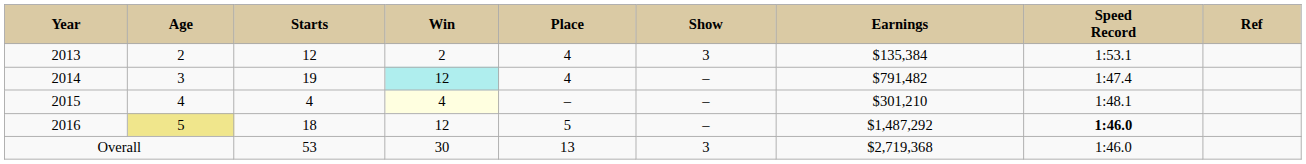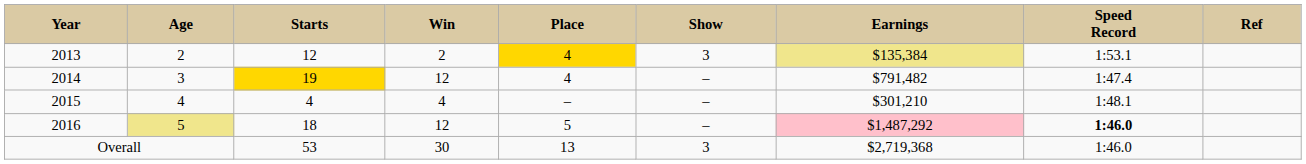(567, 55) no background -> (567, 55) gold background
(900, 55) no background -> (900, 55) khaki background
(309, 78) no background -> (309, 78) gold background
(442, 78) paleturquoise background -> (442, 78) no background
(442, 101) lightyellow background -> (442, 101) no background
(900, 124) no background -> (900, 124) pink background
